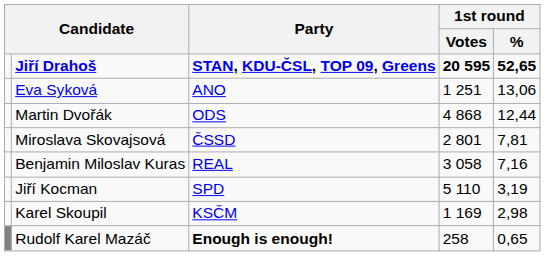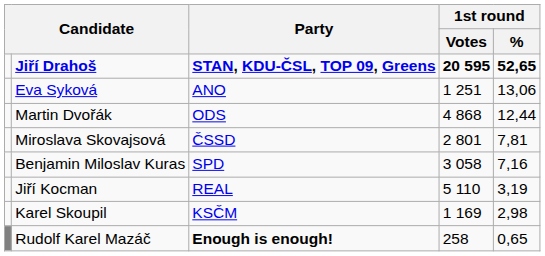(213, 164) REAL -> (208, 164) SPD
(208, 189) SPD -> (213, 189) REAL
